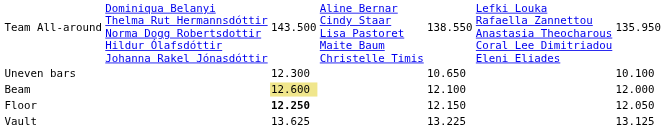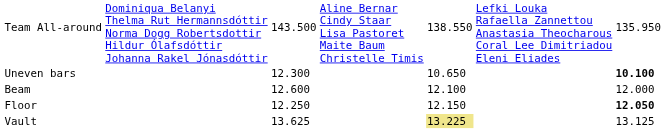(635, 74) normal -> (635, 74) bold
(290, 90) khaki background -> (290, 90) no background
(290, 105) bold -> (290, 105) normal
(635, 105) normal -> (635, 105) bold
(447, 121) no background -> (447, 121) khaki background
